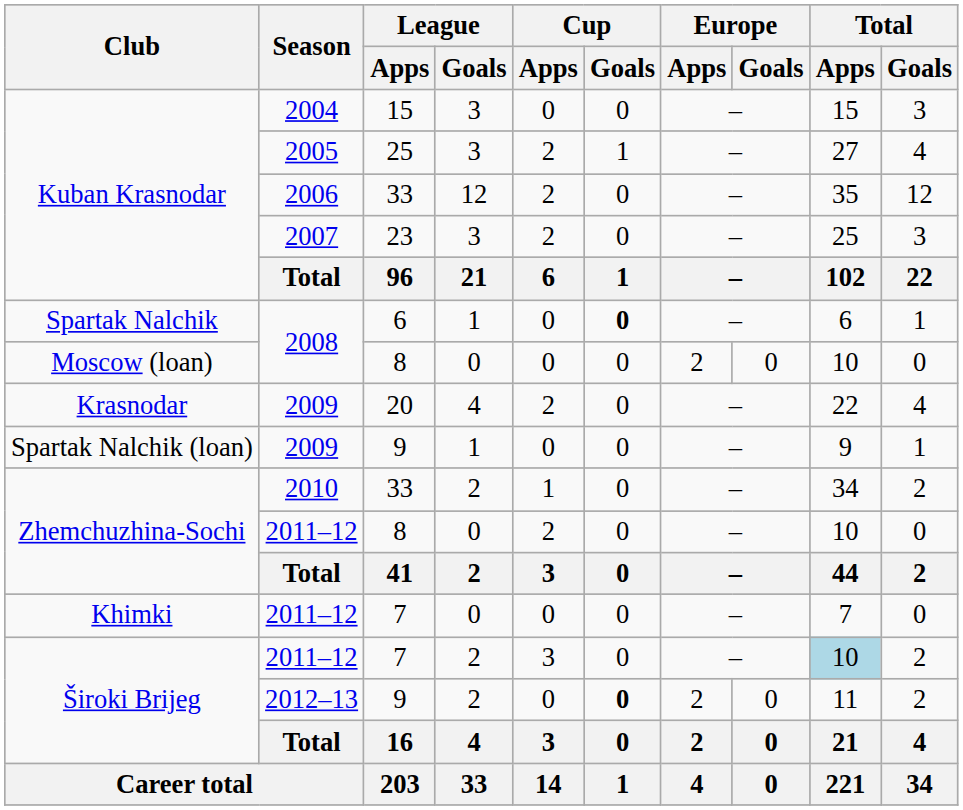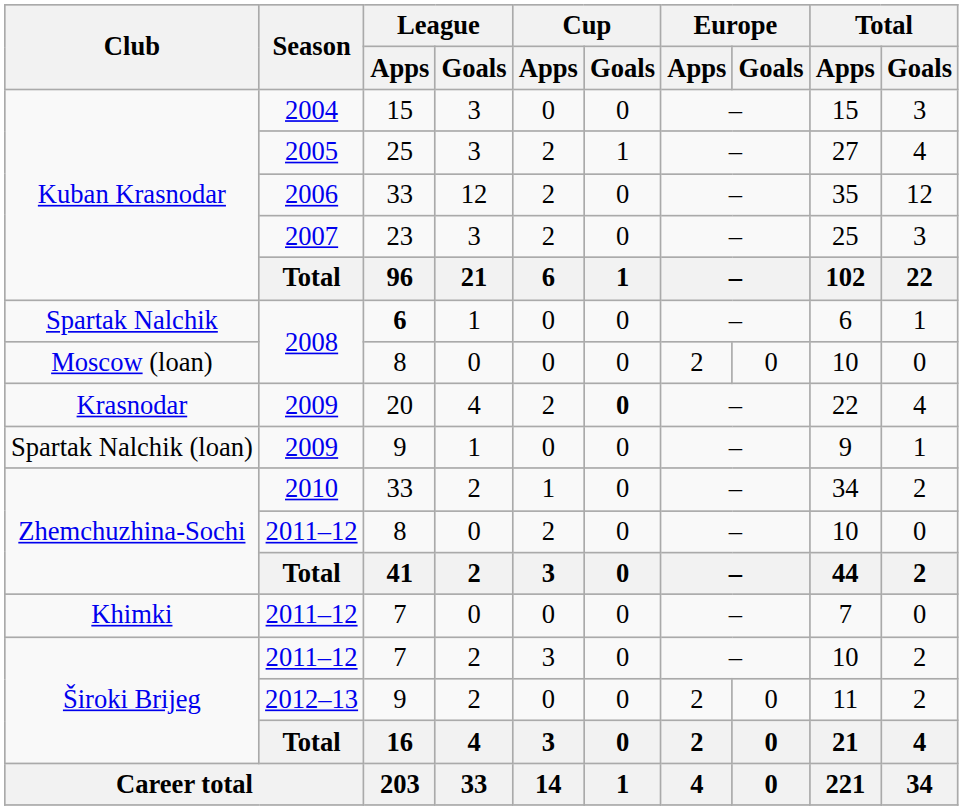(400, 320) normal -> (400, 320) bold
(623, 320) bold -> (623, 320) normal
(623, 404) normal -> (623, 404) bold
(845, 657) lightblue background -> (845, 657) no background
(623, 699) bold -> (623, 699) normal
